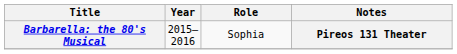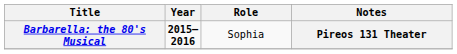(183, 35) normal -> (183, 35) bold
